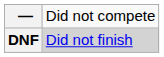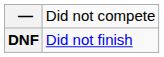(89, 40) lightgrey background -> (89, 40) no background
